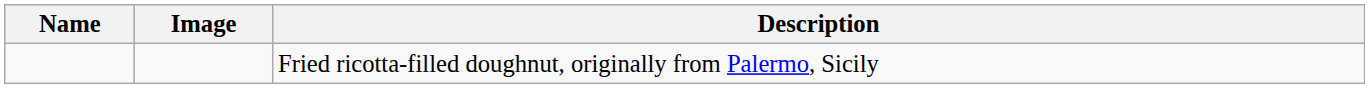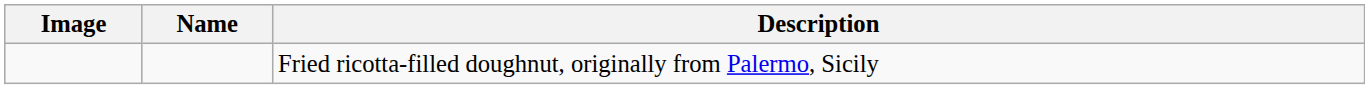columns swapped: (70, 24) <-> (204, 24)
